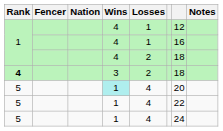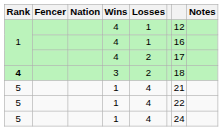(179, 57) 18 -> (179, 57) 17
(116, 88) paleturquoise background -> (116, 88) no background
(179, 88) 20 -> (179, 88) 21
